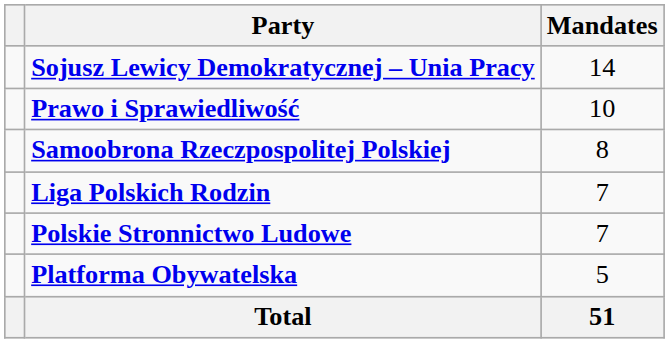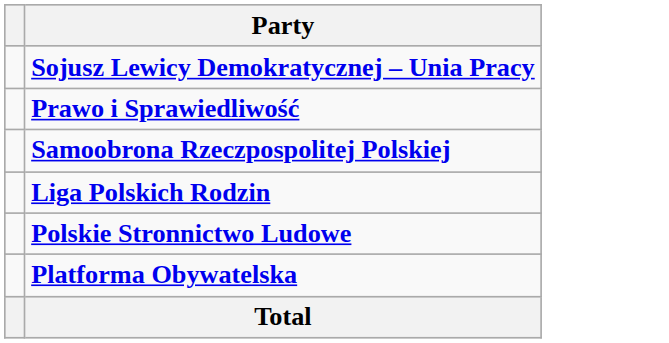- column: (602, 25)
